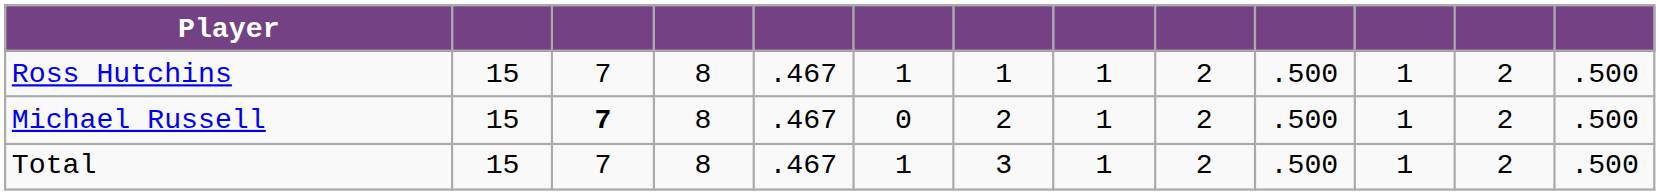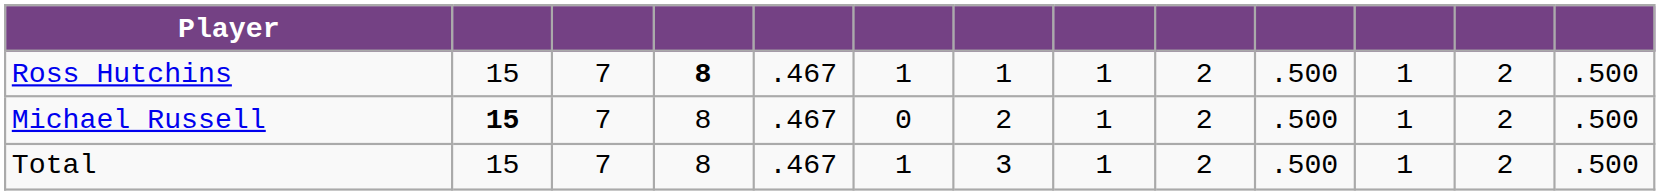(703, 74) normal -> (703, 74) bold
(503, 120) normal -> (503, 120) bold
(603, 120) bold -> (603, 120) normal
